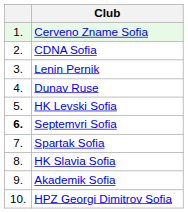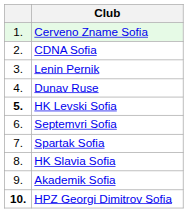(18, 106) normal -> (18, 106) bold
(18, 124) bold -> (18, 124) normal
(18, 198) normal -> (18, 198) bold
